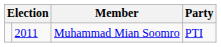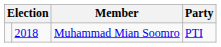(26, 32) 2011 -> (26, 32) 2018
